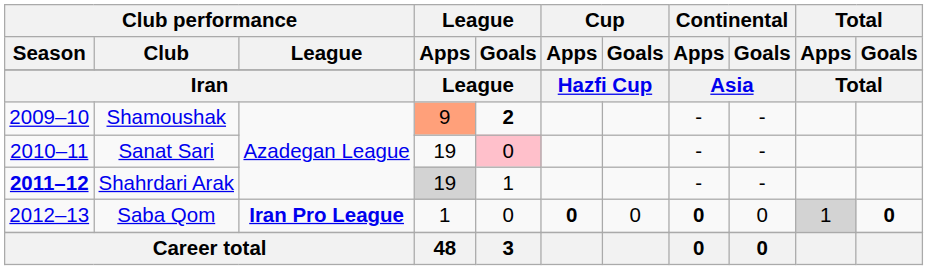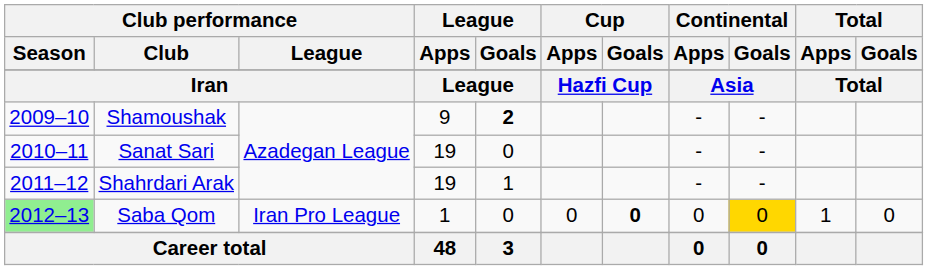(445, 118) lightsalmon background -> (445, 118) no background
(508, 150) pink background -> (508, 150) no background
(49, 183) bold -> (49, 183) normal
(445, 183) lightgrey background -> (445, 183) no background
(49, 215) no background -> (49, 215) lightgreen background
(327, 215) bold -> (327, 215) normal
(572, 215) bold -> (572, 215) normal
(635, 215) normal -> (635, 215) bold
(699, 215) bold -> (699, 215) normal
(762, 215) no background -> (762, 215) gold background
(826, 215) lightgrey background -> (826, 215) no background
(889, 215) bold -> (889, 215) normal
